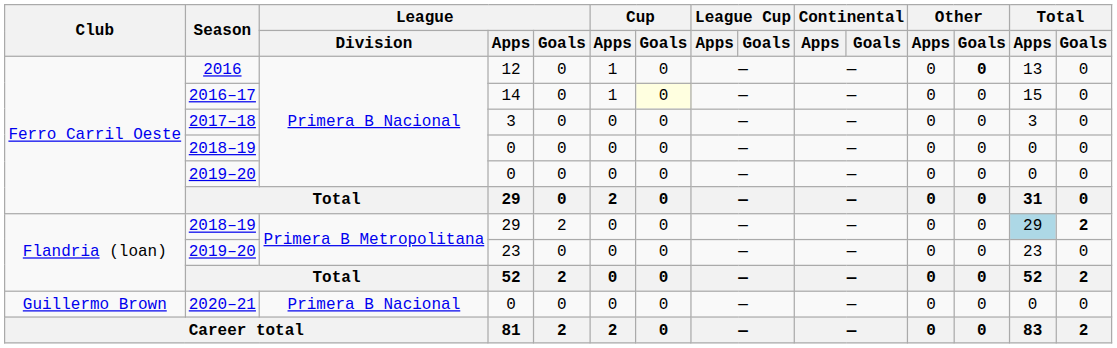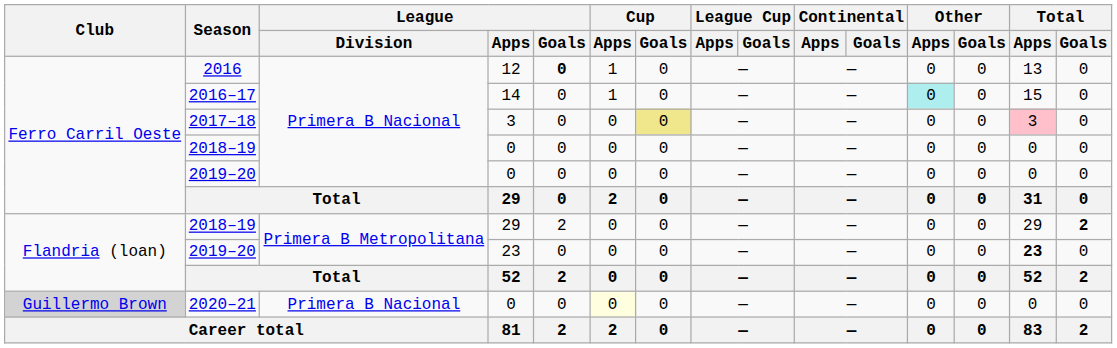(562, 70) normal -> (562, 70) bold
(982, 70) bold -> (982, 70) normal
(663, 96) lightyellow background -> (663, 96) no background
(931, 96) no background -> (931, 96) paleturquoise background
(663, 122) no background -> (663, 122) khaki background
(1033, 122) no background -> (1033, 122) pink background
(1033, 226) lightblue background -> (1033, 226) no background
(1033, 252) normal -> (1033, 252) bold
(95, 304) no background -> (95, 304) lightgrey background
(613, 304) no background -> (613, 304) lightyellow background
